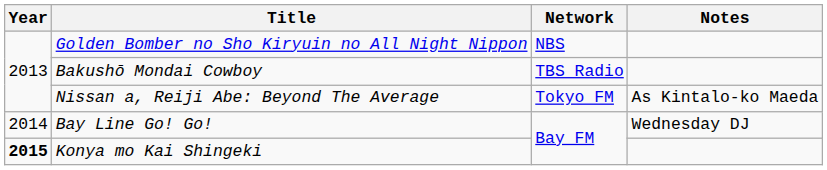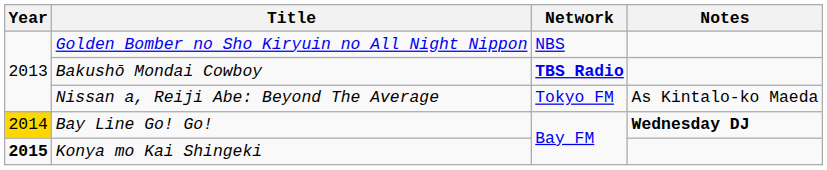(580, 71) normal -> (580, 71) bold
(28, 125) no background -> (28, 125) gold background
(691, 125) normal -> (691, 125) bold
